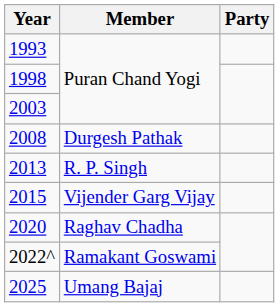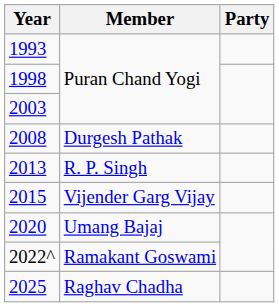(123, 227) Raghav Chadha -> (113, 227) Umang Bajaj
(113, 286) Umang Bajaj -> (123, 286) Raghav Chadha
